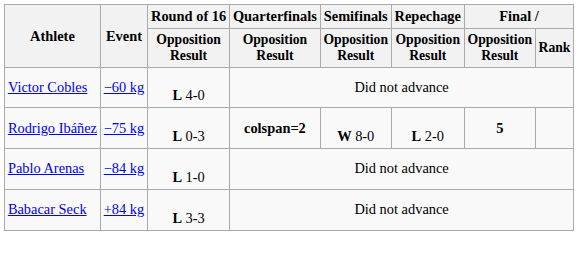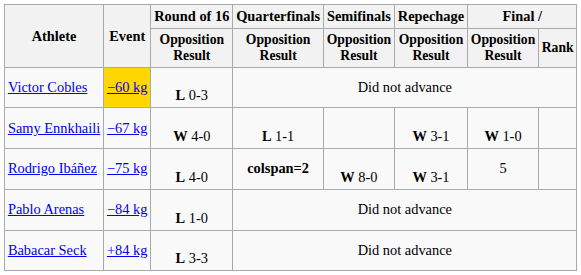(124, 87) no background -> (127, 87) gold background
(189, 95) L 4-0 -> (192, 95) L 0-3
+ row: (54, 128)
(189, 136) L 0-3 -> (192, 177) L 4-0
(428, 136) L 2-0 -> (431, 177) W 3-1
(500, 128) bold -> (503, 168) normal
